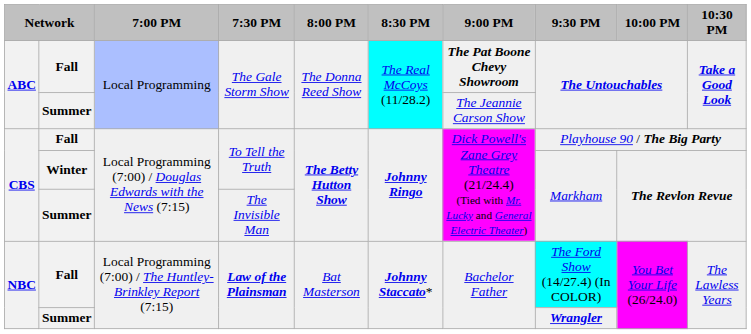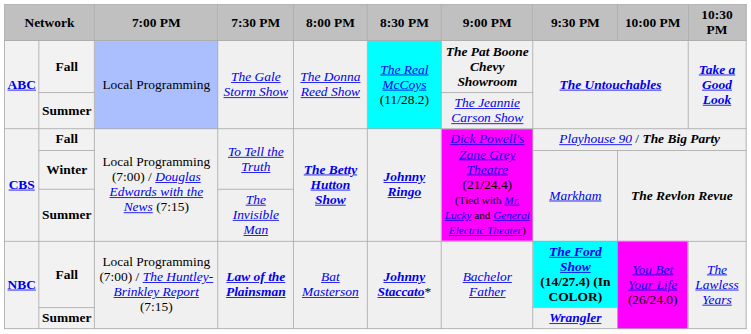(576, 274) normal -> (575, 274) bold
